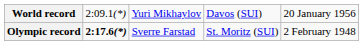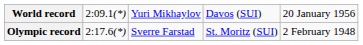(106, 31) bold -> (106, 31) normal
